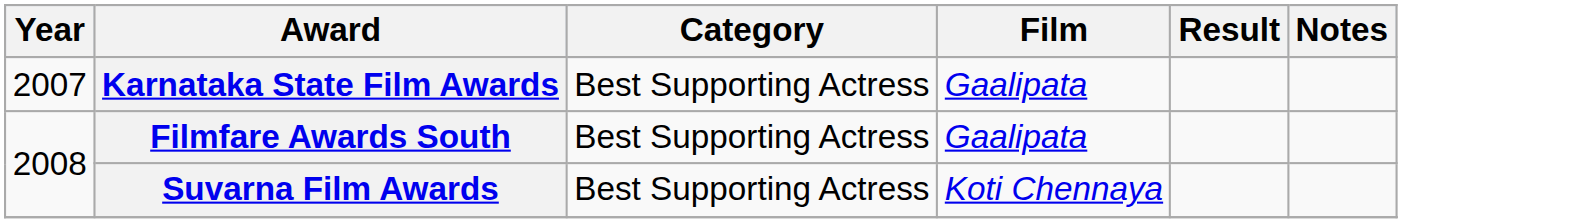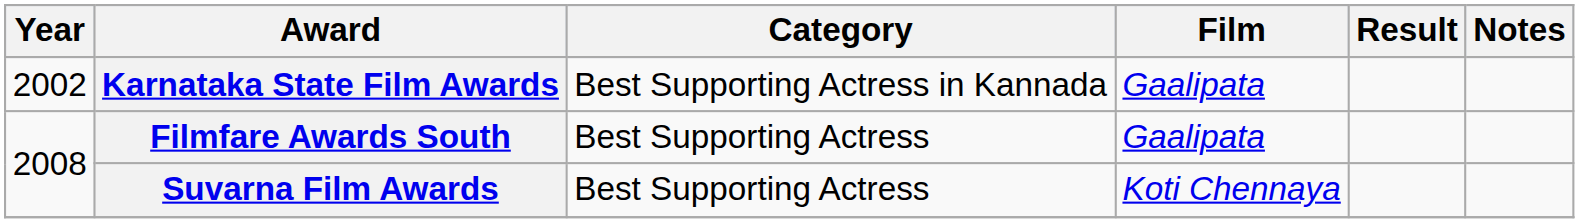(50, 83) 2007 -> (50, 83) 2002
(752, 83) Best Supporting Actress -> (841, 83) Best Supporting Actress in Kannada
